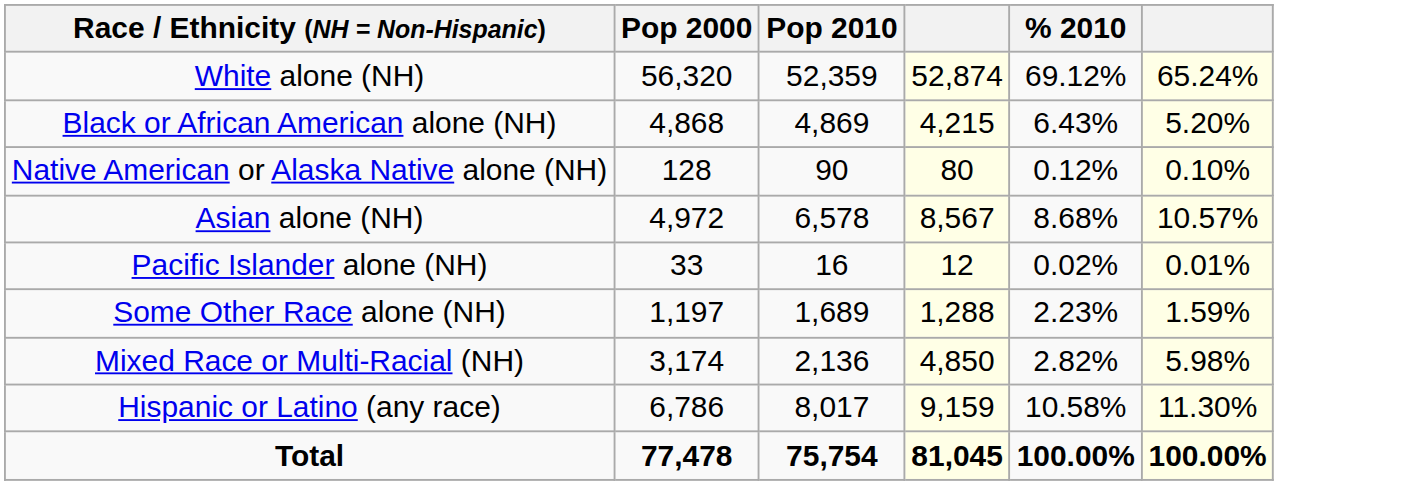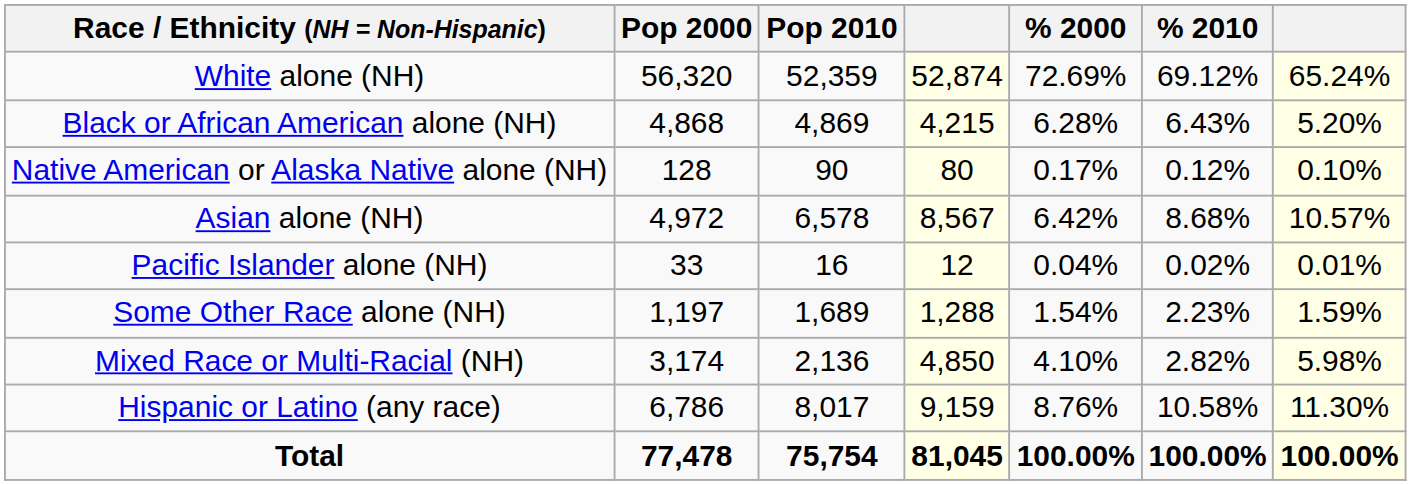+ column: (1076, 28)
